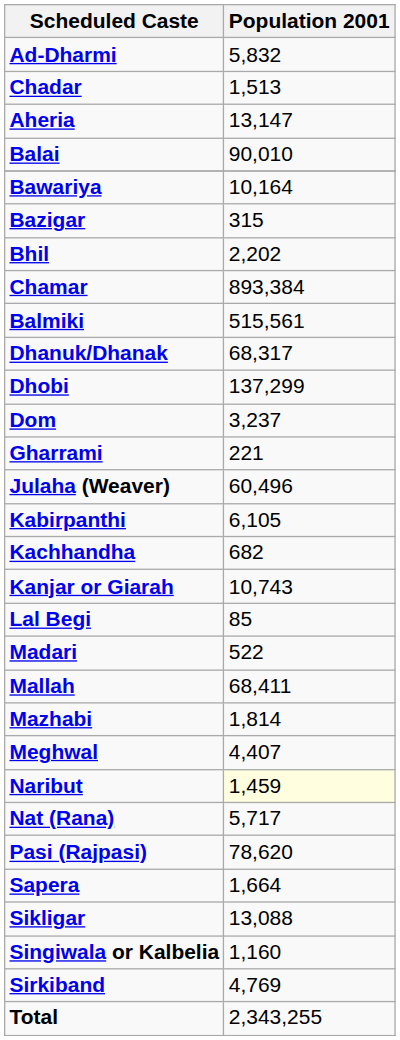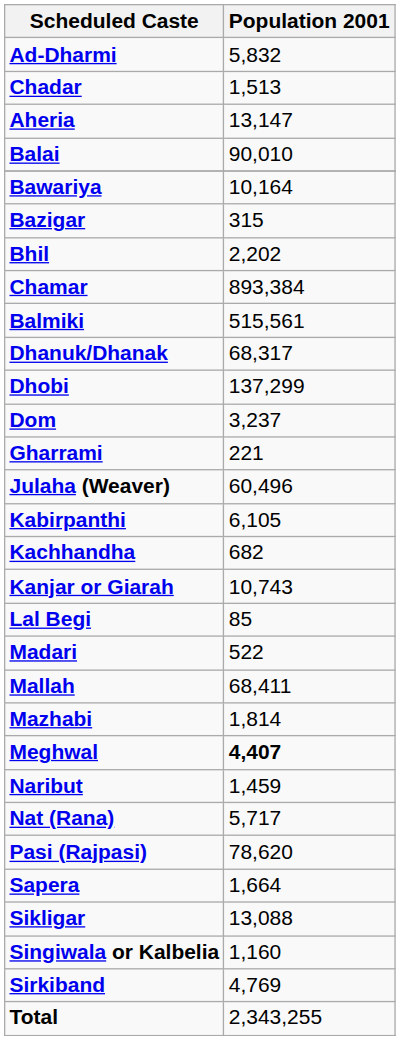(255, 752) normal -> (255, 752) bold
(255, 785) lightyellow background -> (255, 785) no background
